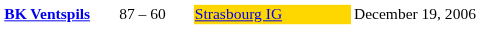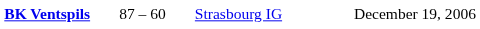(238, 14) gold background -> (238, 14) no background
